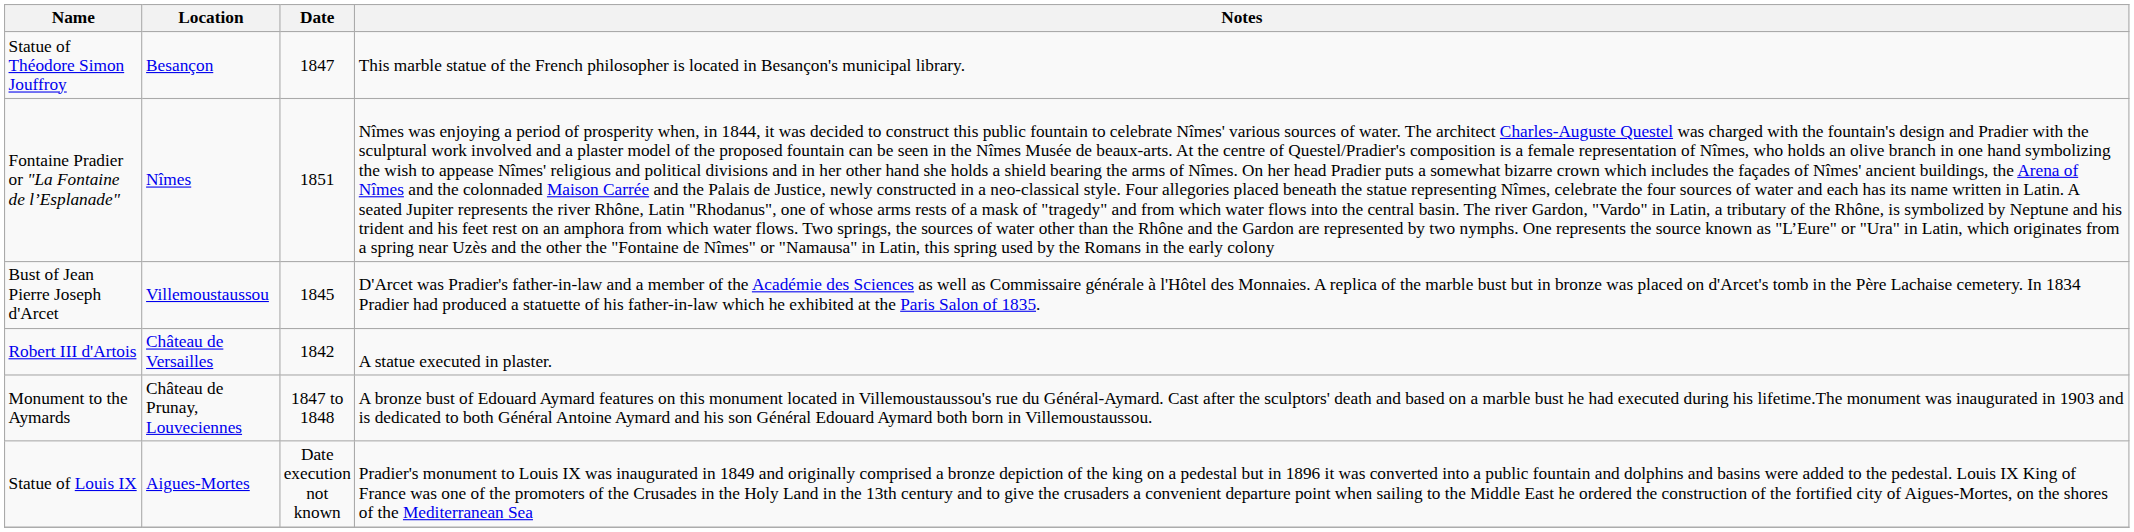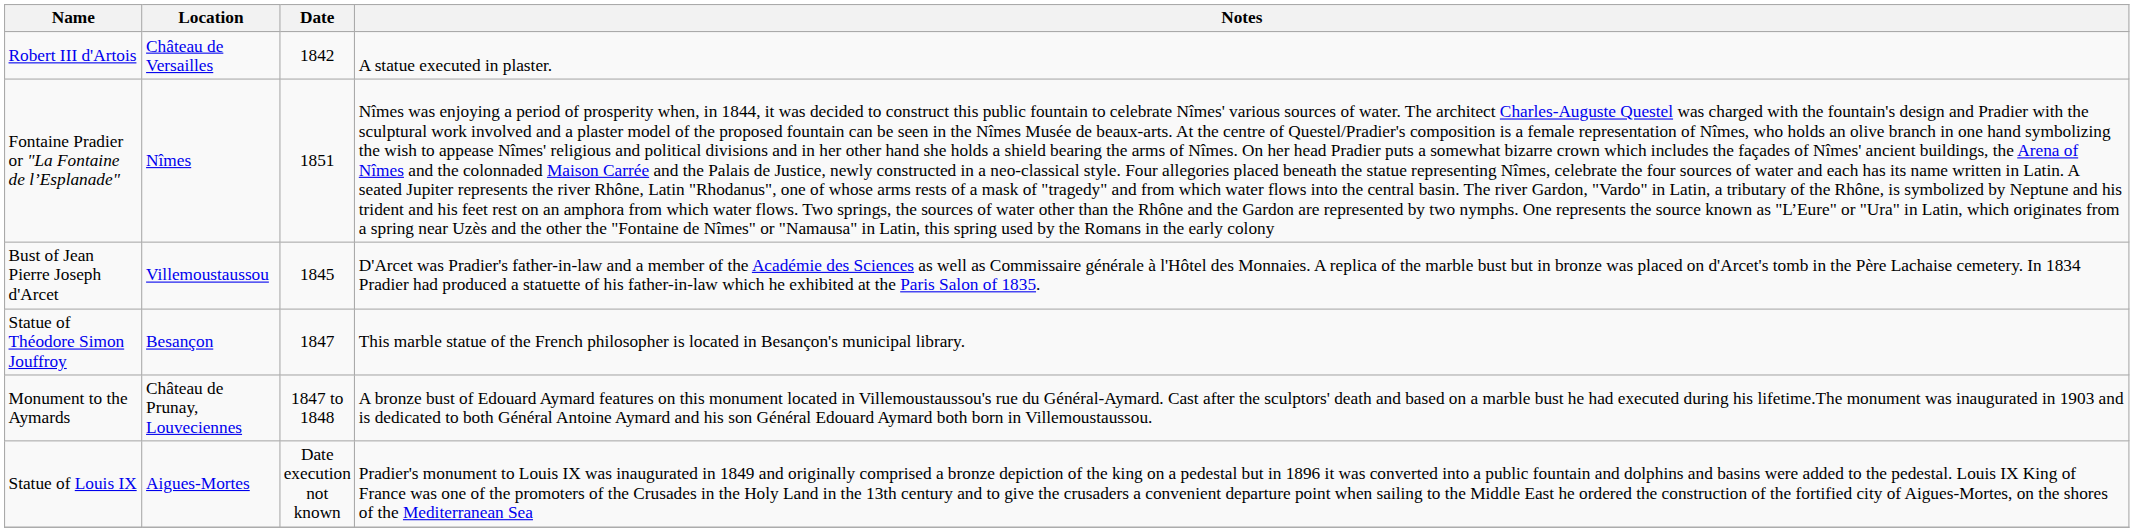rows swapped: (72, 351) <-> (66, 65)
